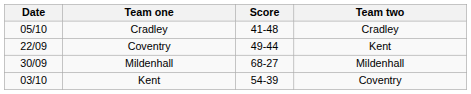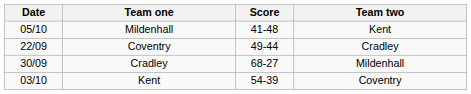(149, 30) Cradley -> (149, 30) Mildenhall
(380, 30) Cradley -> (380, 30) Kent
(380, 47) Kent -> (380, 47) Cradley
(149, 64) Mildenhall -> (149, 64) Cradley
